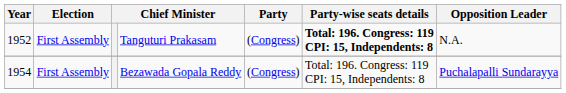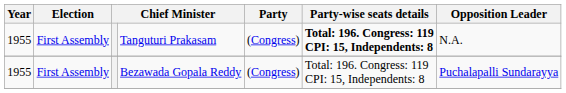(19, 39) 1952 -> (19, 39) 1955
(19, 72) 1954 -> (19, 72) 1955
